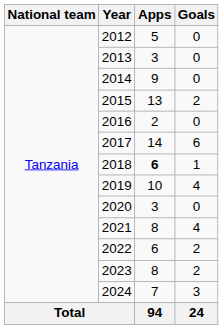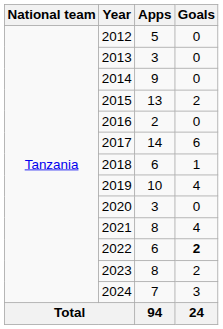(155, 164) bold -> (155, 164) normal
(196, 249) normal -> (196, 249) bold
